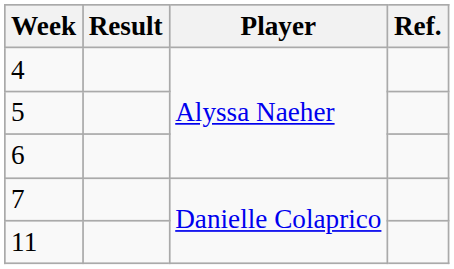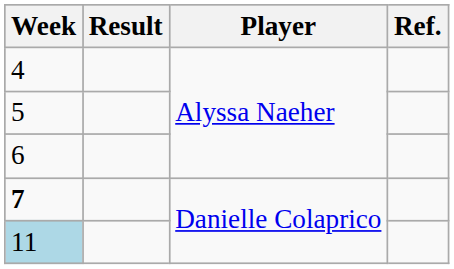(18, 198) normal -> (18, 198) bold
(24, 241) no background -> (24, 241) lightblue background
